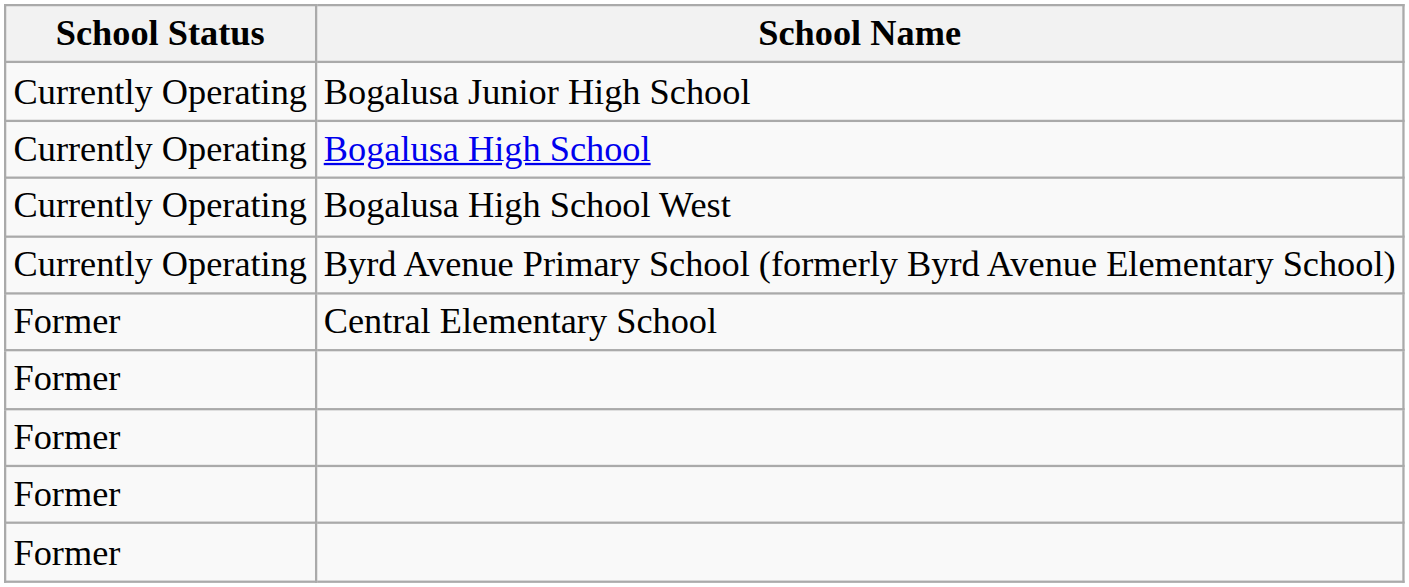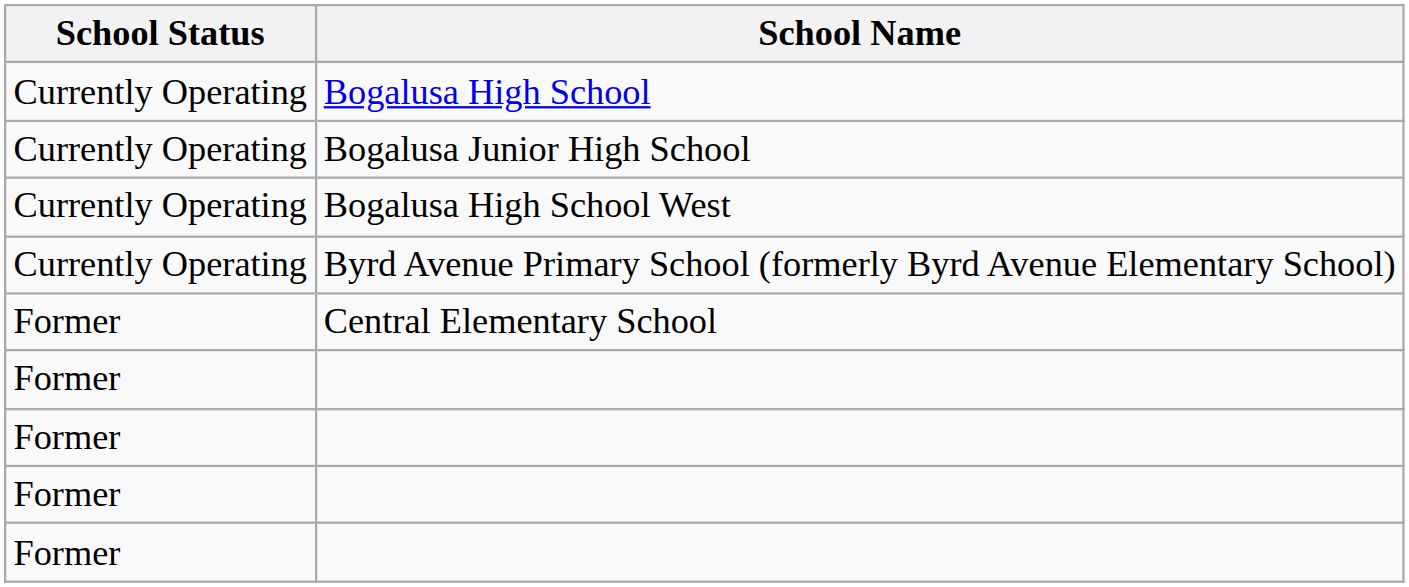(537, 90) Bogalusa Junior High School -> (487, 90) Bogalusa High School
(487, 148) Bogalusa High School -> (537, 148) Bogalusa Junior High School
